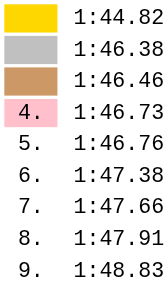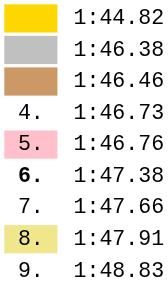(31, 113) pink background -> (31, 113) no background
(31, 145) no background -> (31, 145) pink background
(31, 176) normal -> (31, 176) bold
(31, 239) no background -> (31, 239) khaki background
